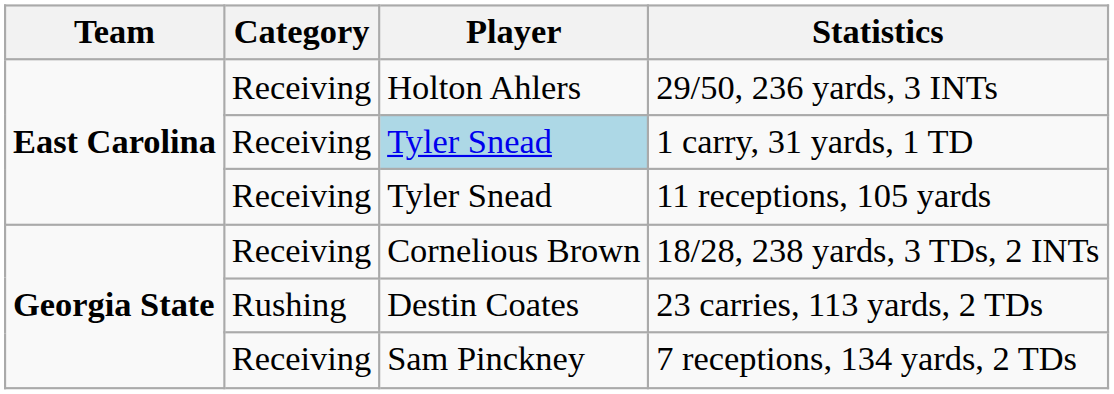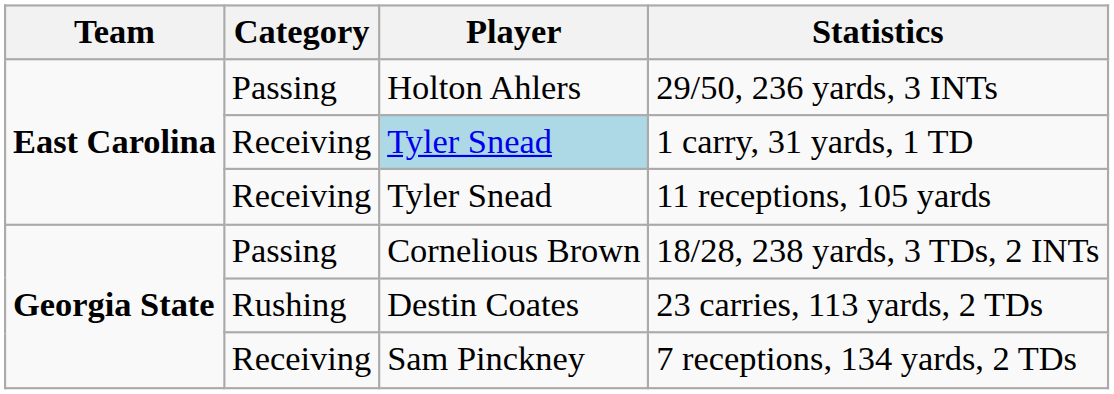(302, 86) Receiving -> (284, 86) Passing
(302, 250) Receiving -> (284, 250) Passing
